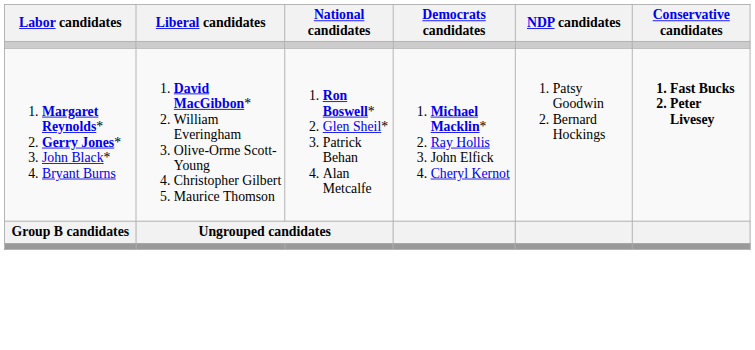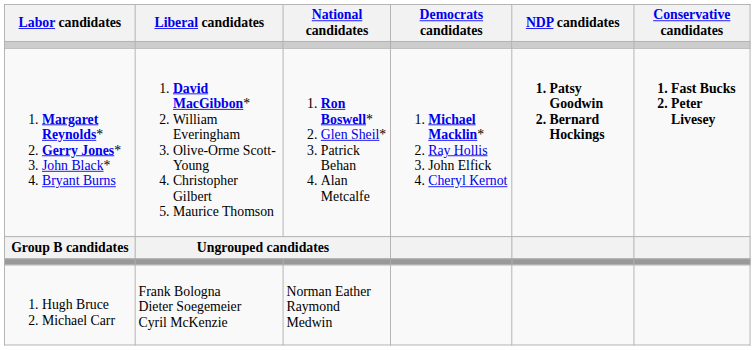(574, 111) normal -> (573, 111) bold
+ row: (70, 313)
